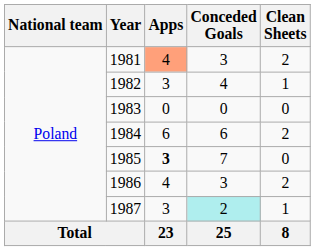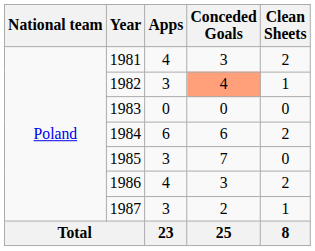(166, 59) lightsalmon background -> (166, 59) no background
(224, 84) no background -> (224, 84) lightsalmon background
(166, 158) bold -> (166, 158) normal
(224, 208) paleturquoise background -> (224, 208) no background
